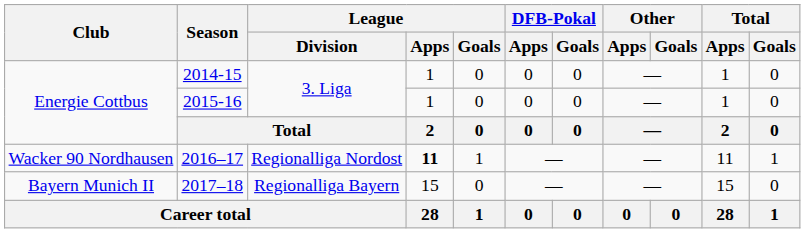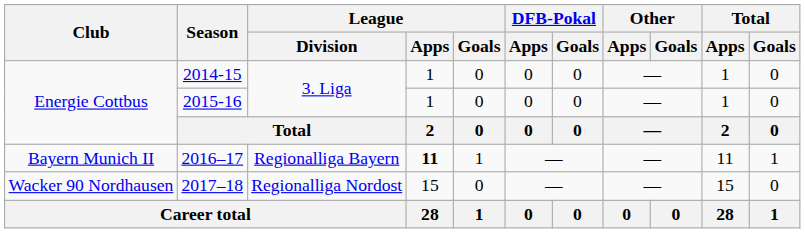(91, 158) Wacker 90 Nordhausen -> (91, 158) Bayern Munich II
(327, 158) Regionalliga Nordost -> (327, 158) Regionalliga Bayern
(91, 185) Bayern Munich II -> (91, 185) Wacker 90 Nordhausen
(327, 185) Regionalliga Bayern -> (327, 185) Regionalliga Nordost
